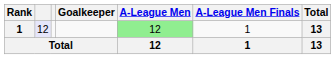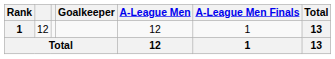(43, 29) lavender background -> (43, 29) no background
(155, 29) lightgreen background -> (155, 29) no background
